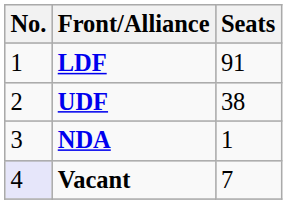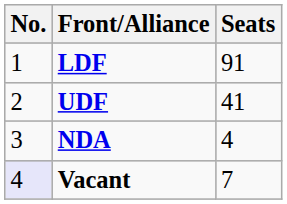(233, 101) 38 -> (233, 101) 41
(227, 140) 1 -> (227, 140) 4
